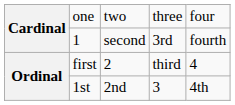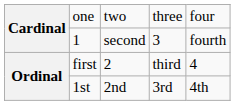(162, 40) 3rd -> (156, 40) 3
(156, 87) 3 -> (162, 87) 3rd
